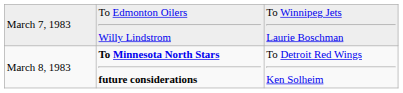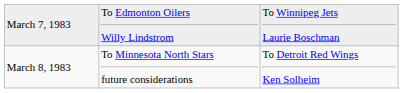(180, 67) bold -> (179, 67) normal
